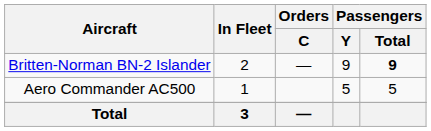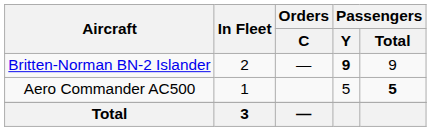(346, 65) normal -> (346, 65) bold
(393, 65) bold -> (393, 65) normal
(393, 89) normal -> (393, 89) bold
